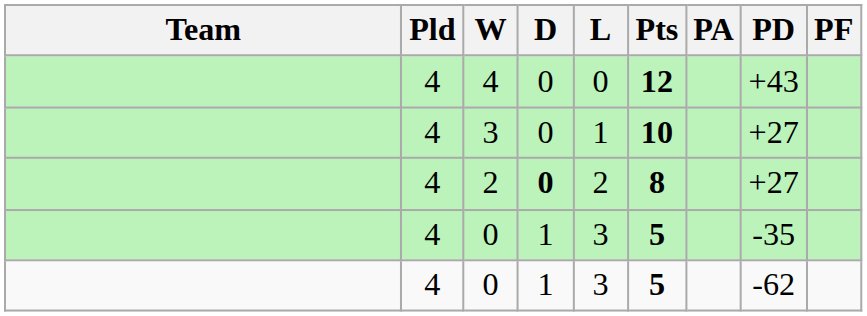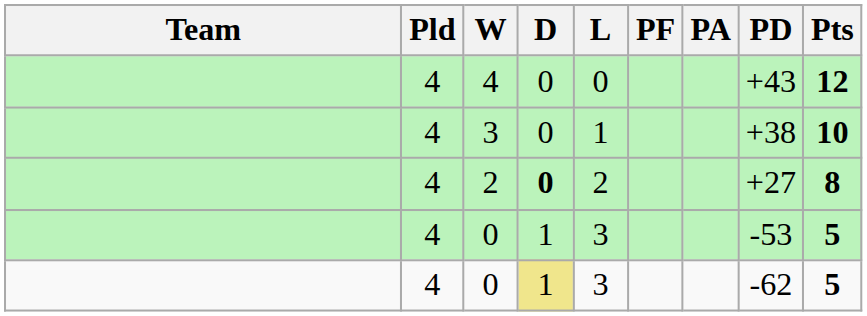columns swapped: (834, 30) <-> (657, 30)
(774, 132) +27 -> (771, 132) +38
(774, 234) -35 -> (771, 234) -53
(546, 285) no background -> (546, 285) khaki background
